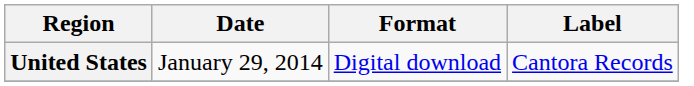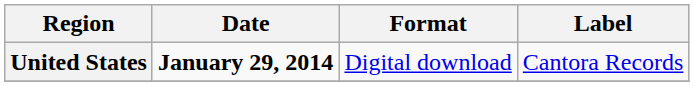(240, 61) normal -> (246, 61) bold
